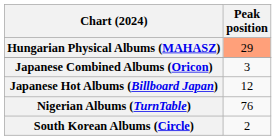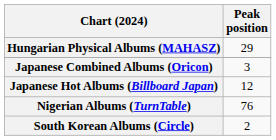(247, 47) lightsalmon background -> (247, 47) no background
